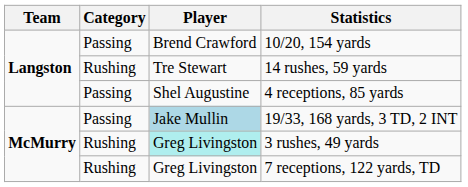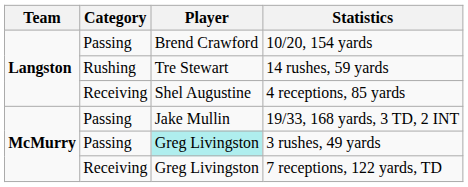(107, 93) Passing -> (115, 93) Receiving
(191, 118) lightblue background -> (192, 118) no background
(110, 143) Rushing -> (107, 143) Passing
(110, 168) Rushing -> (115, 168) Receiving
